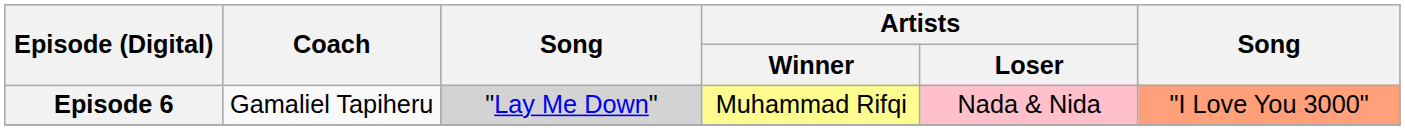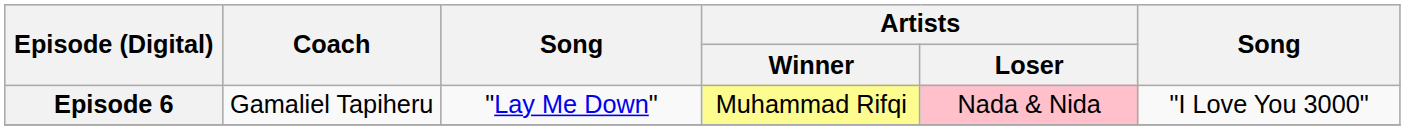(572, 104) lightgrey background -> (572, 104) no background
(1269, 104) lightsalmon background -> (1269, 104) no background
